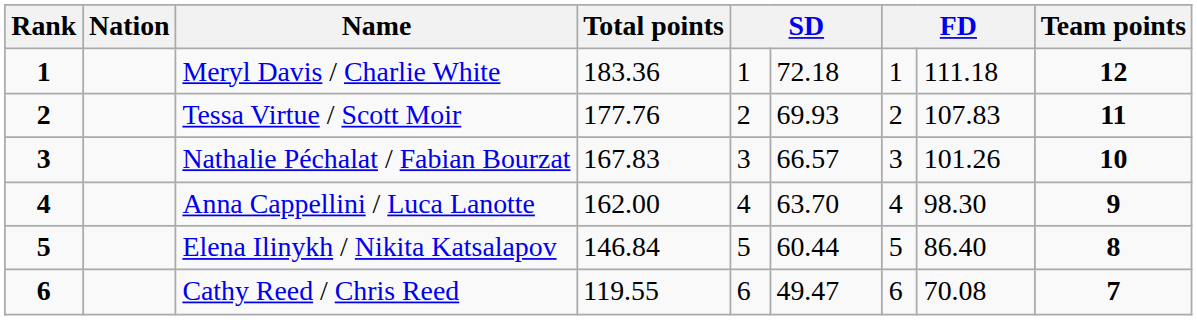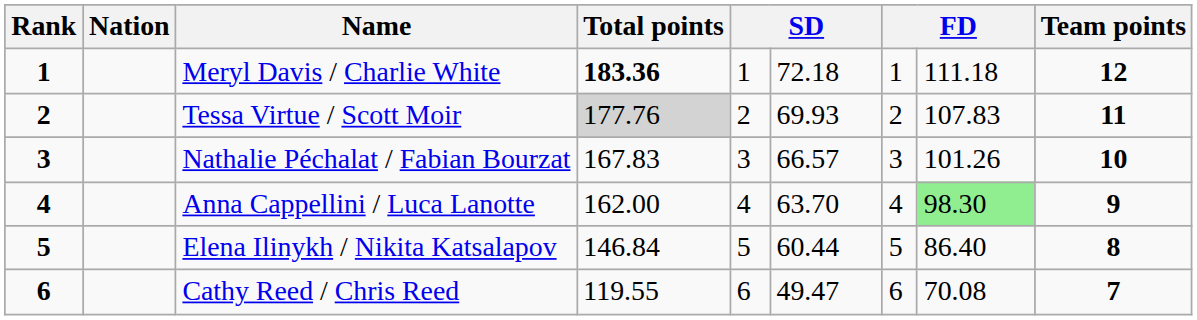(622, 70) normal -> (622, 70) bold
(622, 114) no background -> (622, 114) lightgrey background
(955, 203) no background -> (955, 203) lightgreen background
